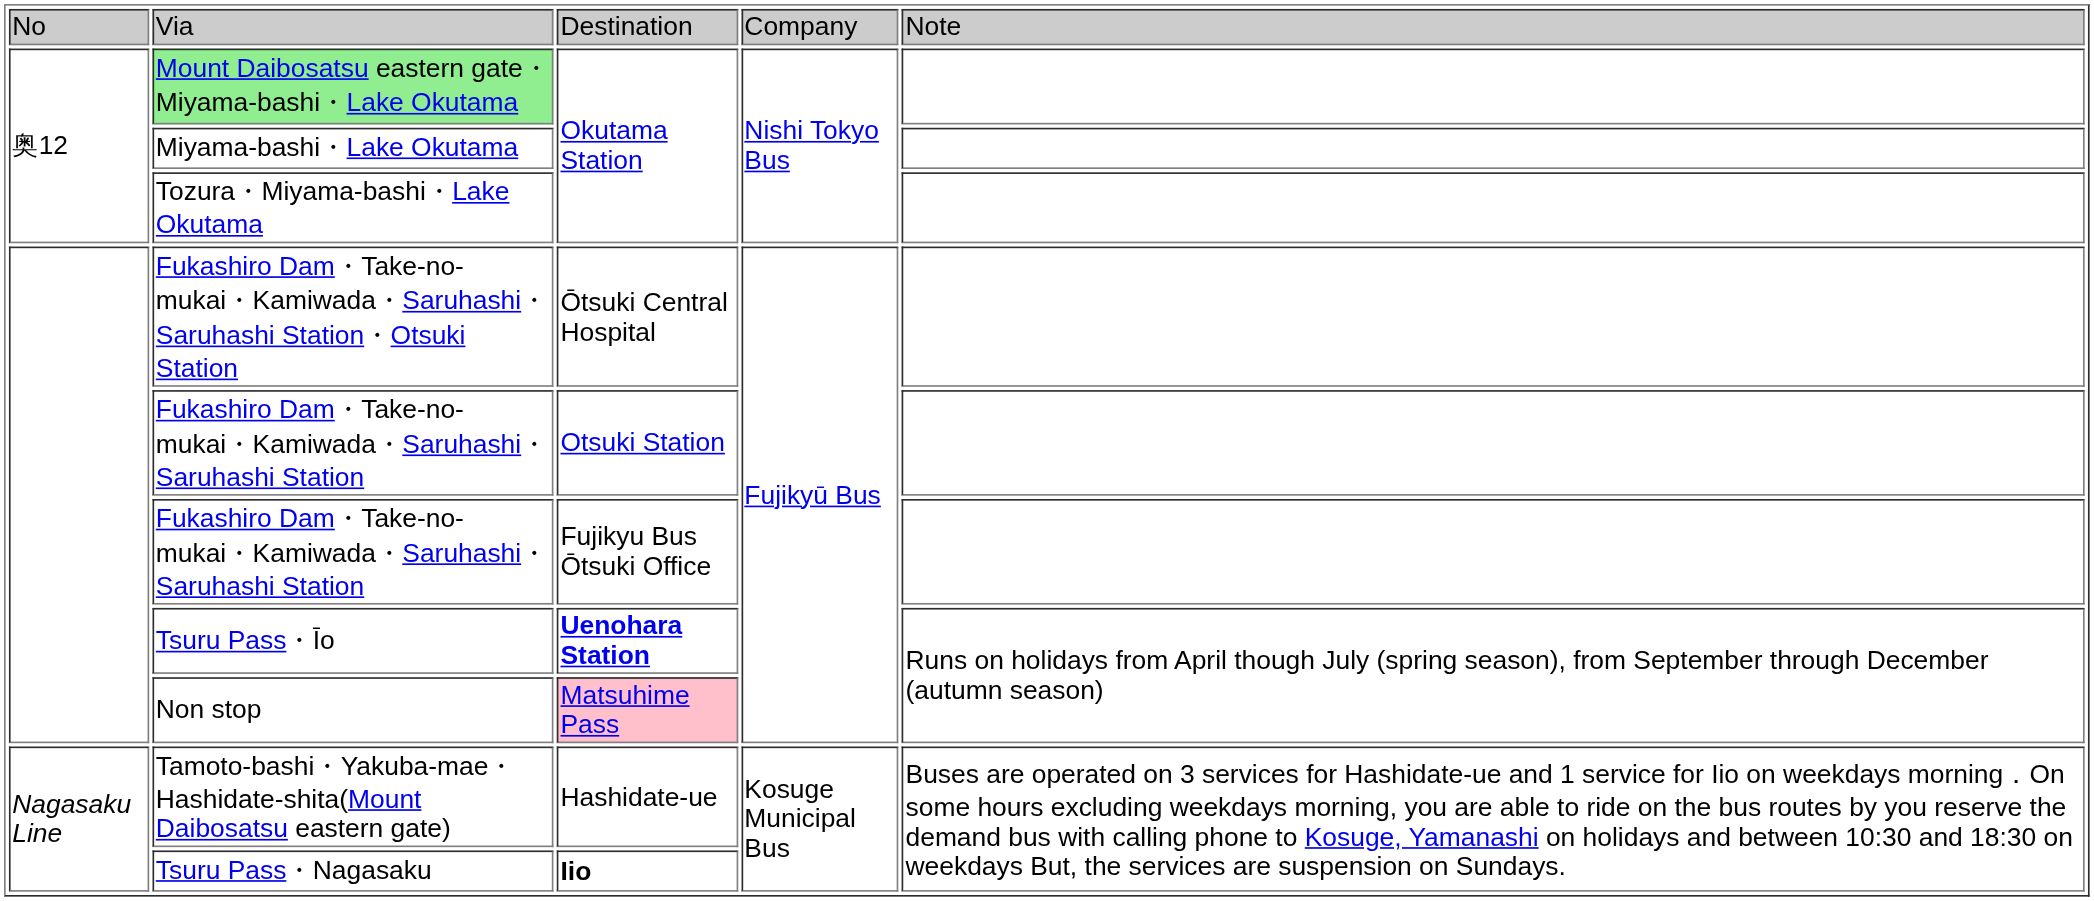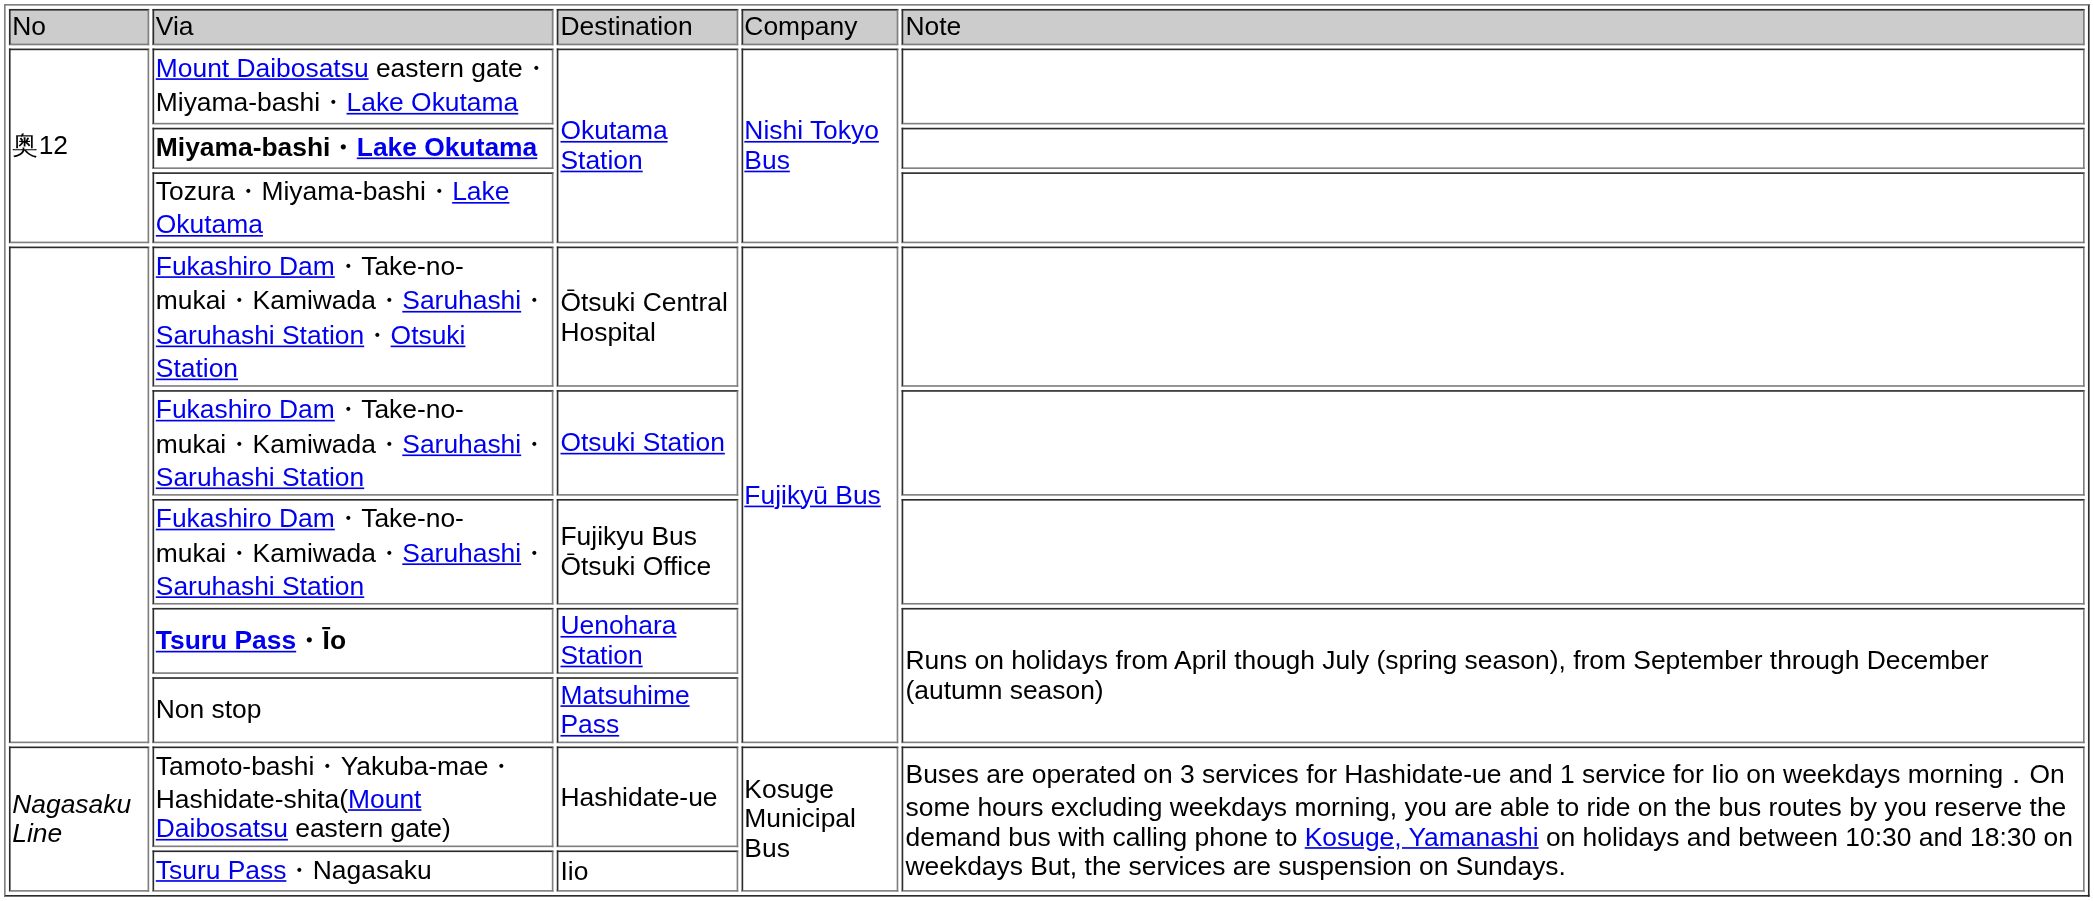(352, 85) lightgreen background -> (352, 85) no background
(337, 147) normal -> (347, 147) bold
(245, 639) normal -> (251, 639) bold
(621, 640) bold -> (618, 640) normal
(625, 709) pink background -> (625, 709) no background
(576, 870) bold -> (574, 870) normal
